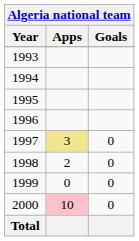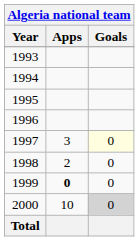(67, 141) khaki background -> (67, 141) no background
(111, 141) no background -> (111, 141) lightyellow background
(67, 183) normal -> (67, 183) bold
(67, 204) pink background -> (67, 204) no background
(111, 204) no background -> (111, 204) lightgrey background
